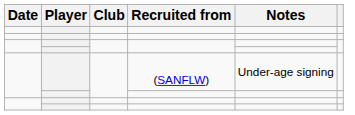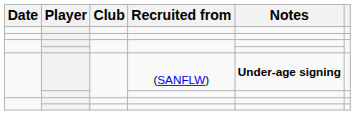(286, 72) normal -> (289, 71) bold
